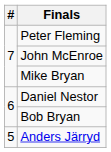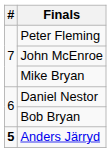(11, 137) normal -> (11, 137) bold
